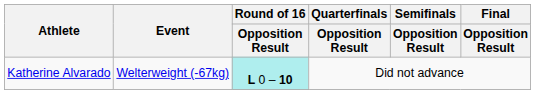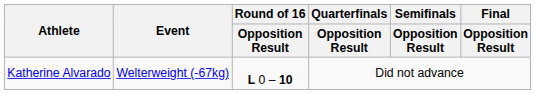(270, 80) paleturquoise background -> (270, 80) no background
